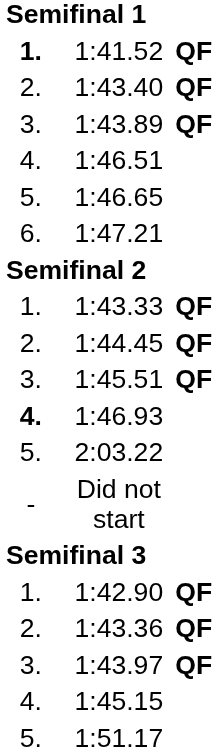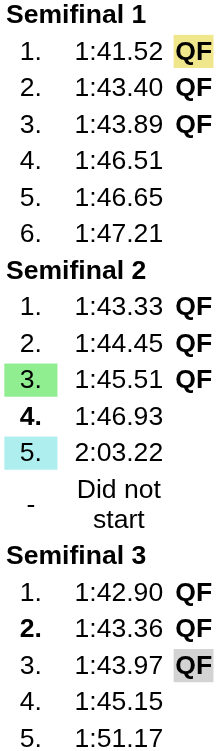(31, 51) bold -> (31, 51) normal
(194, 51) no background -> (194, 51) khaki background
(31, 379) no background -> (31, 379) lightgreen background
(31, 452) no background -> (31, 452) paleturquoise background
(31, 628) normal -> (31, 628) bold
(194, 665) no background -> (194, 665) lightgrey background
